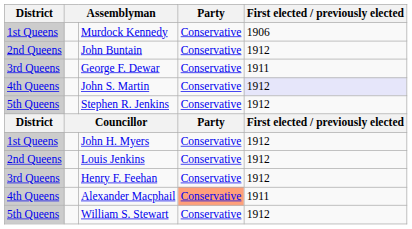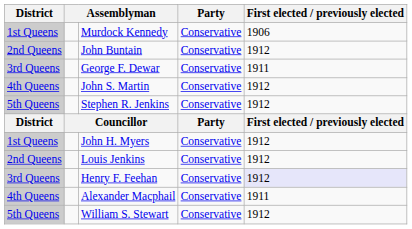(258, 86) lavender background -> (258, 86) no background
(258, 178) no background -> (258, 178) lavender background
(211, 196) lightsalmon background -> (211, 196) no background
